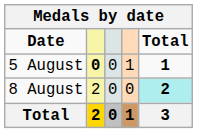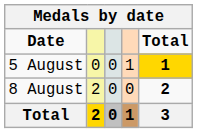(96, 66) bold -> (96, 66) normal
(165, 66) no background -> (165, 66) gold background
(165, 91) paleturquoise background -> (165, 91) no background
